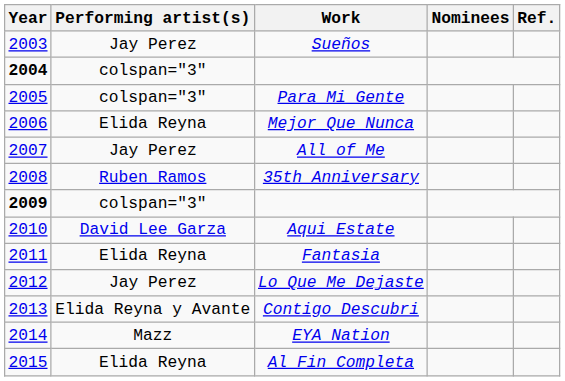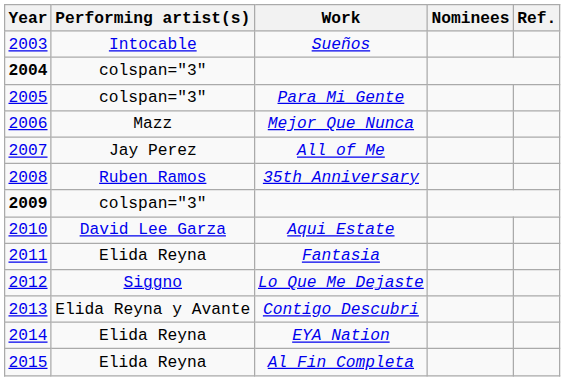(153, 44) Jay Perez -> (153, 44) Intocable
(153, 124) Elida Reyna -> (153, 124) Mazz
(153, 283) Jay Perez -> (153, 283) Siggno
(153, 336) Mazz -> (153, 336) Elida Reyna
